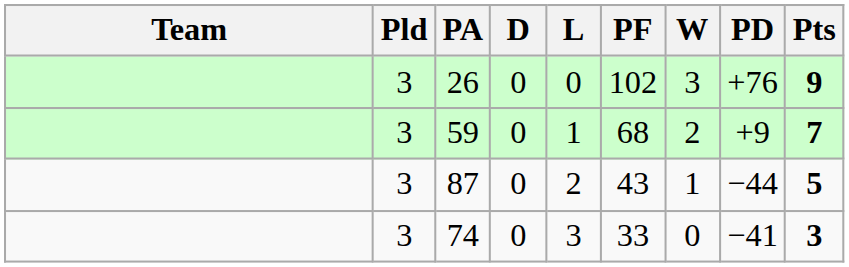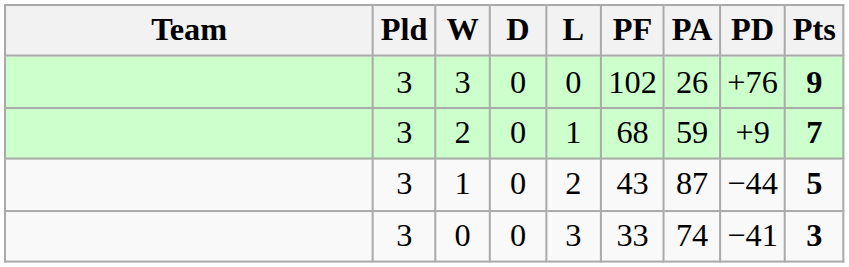columns swapped: (692, 30) <-> (463, 30)
